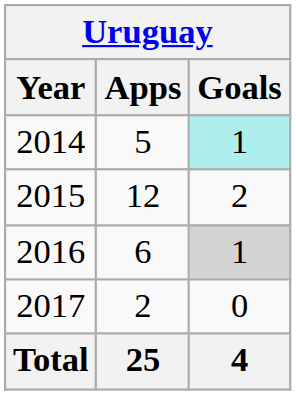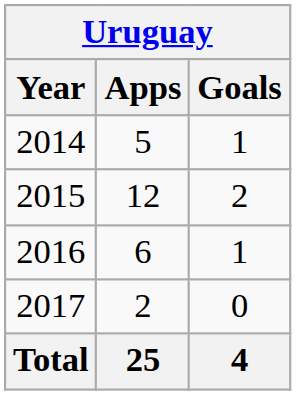(240, 141) paleturquoise background -> (240, 141) no background
(240, 251) lightgrey background -> (240, 251) no background
